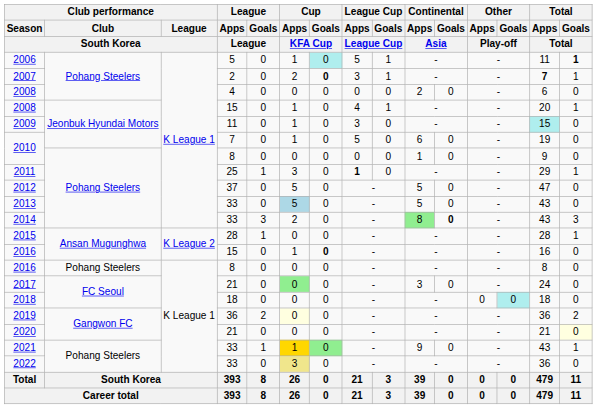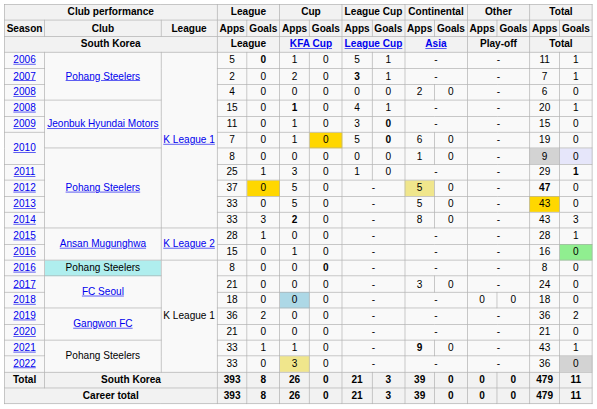(263, 60) normal -> (263, 60) bold
(326, 60) paleturquoise background -> (326, 60) no background
(576, 60) bold -> (576, 60) normal
(326, 76) bold -> (326, 76) normal
(357, 76) normal -> (357, 76) bold
(545, 76) bold -> (545, 76) normal
(295, 108) normal -> (295, 108) bold
(388, 124) normal -> (388, 124) bold
(545, 124) paleturquoise background -> (545, 124) no background
(326, 140) no background -> (326, 140) gold background
(388, 140) normal -> (388, 140) bold
(545, 156) no background -> (545, 156) lightgrey background
(576, 156) no background -> (576, 156) lavender background
(357, 172) bold -> (357, 172) normal
(576, 172) normal -> (576, 172) bold
(263, 188) no background -> (263, 188) gold background
(420, 188) no background -> (420, 188) khaki background
(545, 188) normal -> (545, 188) bold
(295, 204) lightblue background -> (295, 204) no background
(545, 204) no background -> (545, 204) gold background
(295, 220) normal -> (295, 220) bold
(420, 220) lightgreen background -> (420, 220) no background
(451, 220) bold -> (451, 220) normal
(326, 252) bold -> (326, 252) normal
(576, 252) no background -> (576, 252) lightgreen background
(103, 268) no background -> (103, 268) paleturquoise background
(326, 268) normal -> (326, 268) bold
(295, 284) lightgreen background -> (295, 284) no background
(295, 300) no background -> (295, 300) lightblue background
(513, 300) paleturquoise background -> (513, 300) no background
(295, 316) lightyellow background -> (295, 316) no background
(576, 332) lightyellow background -> (576, 332) no background
(295, 348) gold background -> (295, 348) no background
(326, 348) lightgreen background -> (326, 348) no background
(420, 348) normal -> (420, 348) bold
(576, 364) no background -> (576, 364) lightgrey background
